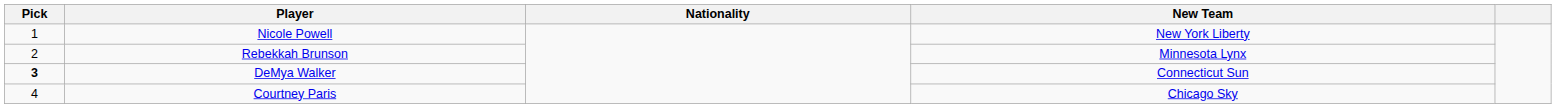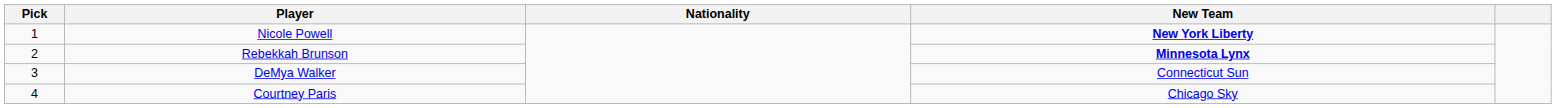(1203, 34) normal -> (1203, 34) bold
(1203, 53) normal -> (1203, 53) bold
(35, 73) bold -> (35, 73) normal
